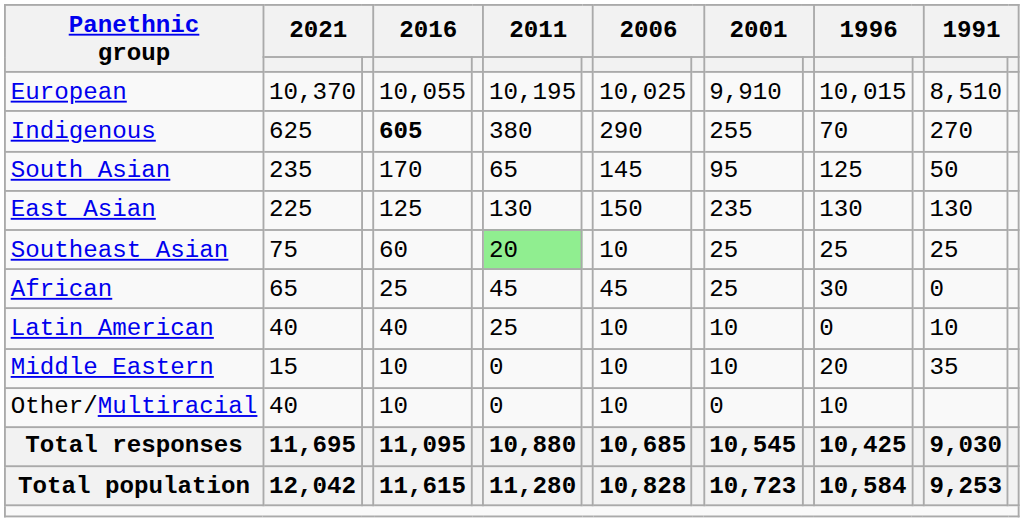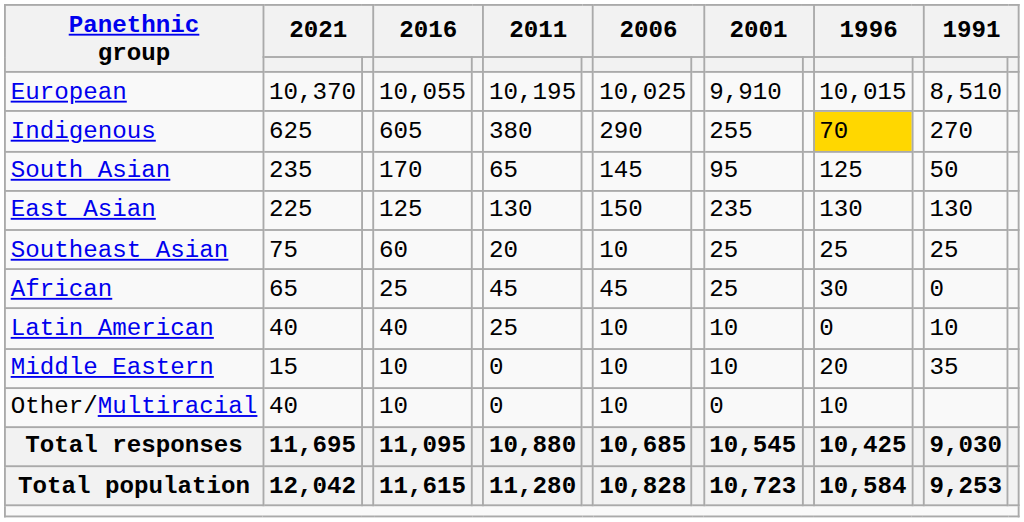(401, 131) bold -> (401, 131) normal
(834, 131) no background -> (834, 131) gold background
(504, 250) lightgreen background -> (504, 250) no background
